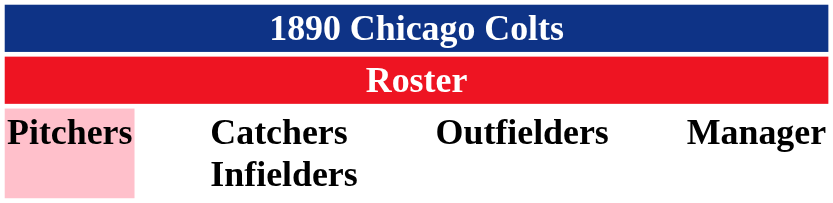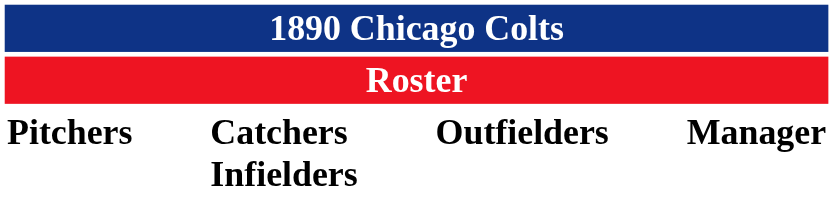(70, 131) pink background -> (70, 131) no background
